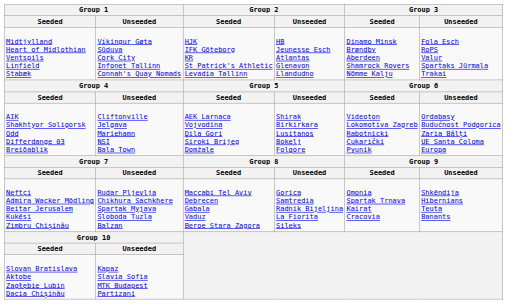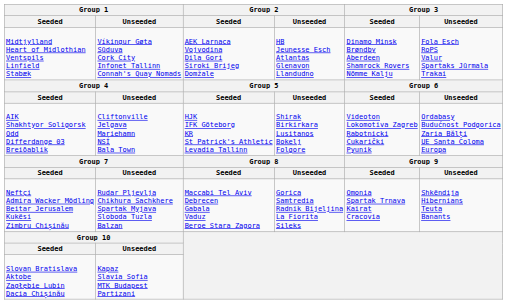(229, 58) HJK IFK Göteborg KR St Patrick's Athletic Levadia Tallinn -> (212, 58) AEK Larnaca Vojvodina Dila Gori Široki Brijeg Domžale
(212, 134) AEK Larnaca Vojvodina Dila Gori Široki Brijeg Domžale -> (229, 134) HJK IFK Göteborg KR St Patrick's Athletic Levadia Tallinn
